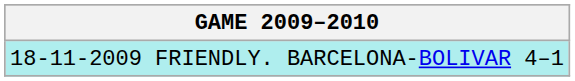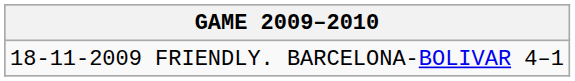(287, 59) paleturquoise background -> (287, 59) no background
